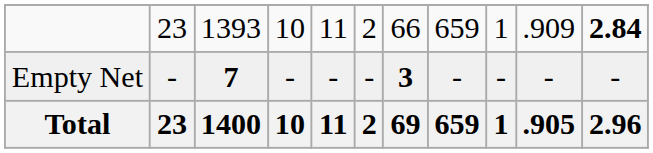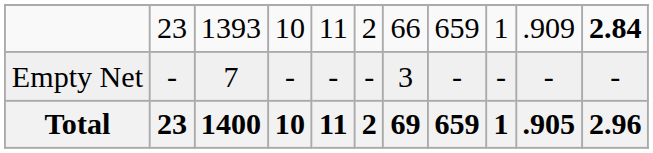(231, 76) bold -> (231, 76) normal
(406, 76) bold -> (406, 76) normal
